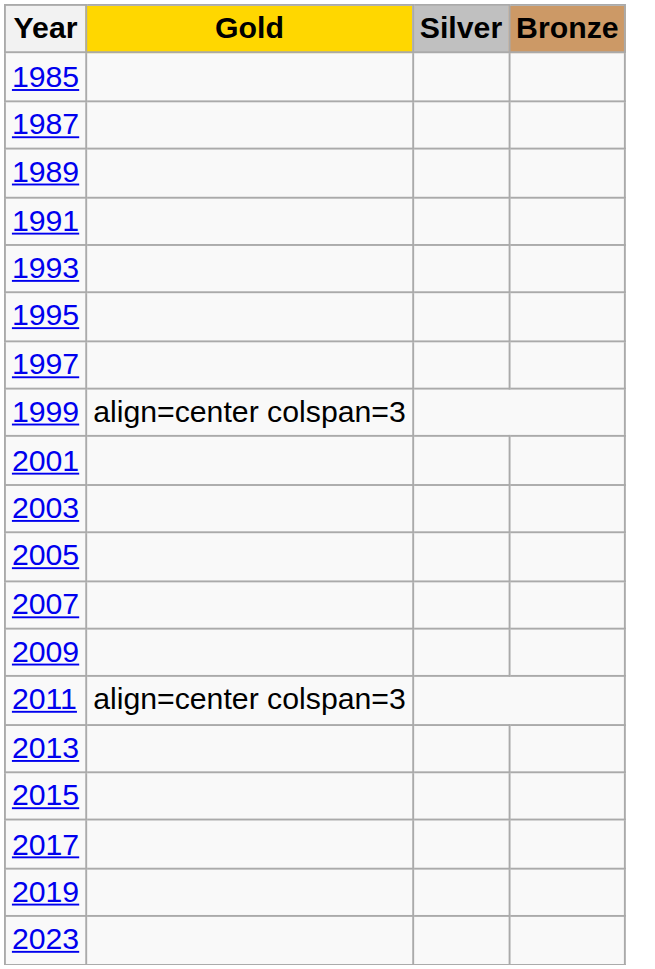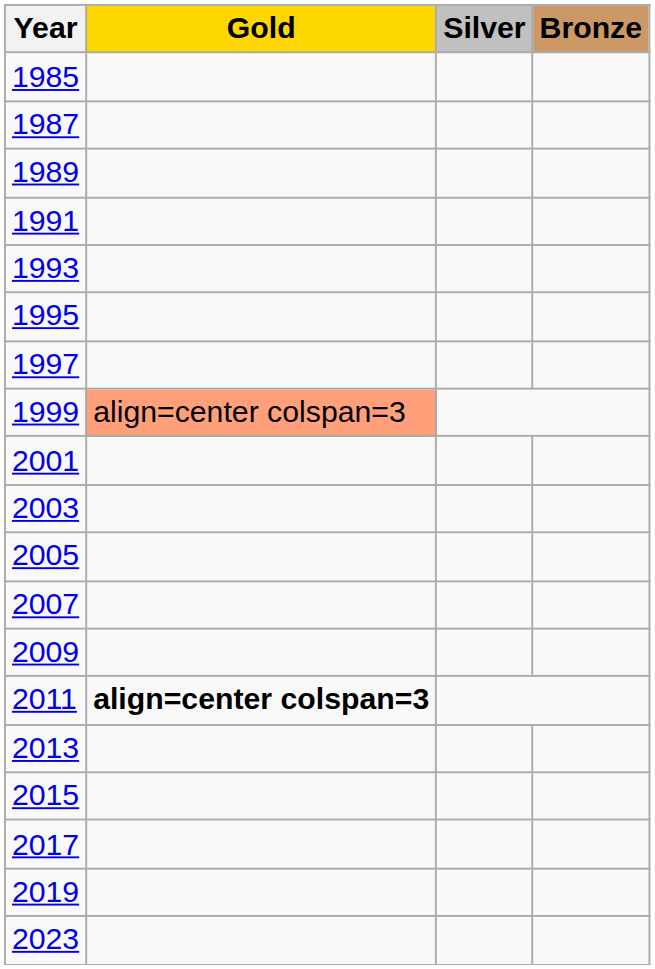(249, 412) no background -> (249, 412) lightsalmon background
(249, 699) normal -> (261, 699) bold
